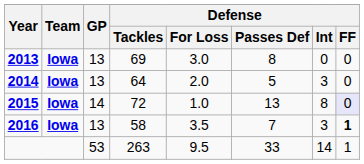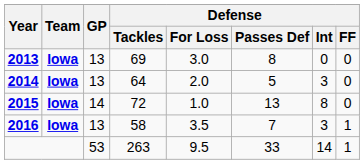(348, 103) lavender background -> (348, 103) no background
(348, 125) bold -> (348, 125) normal
